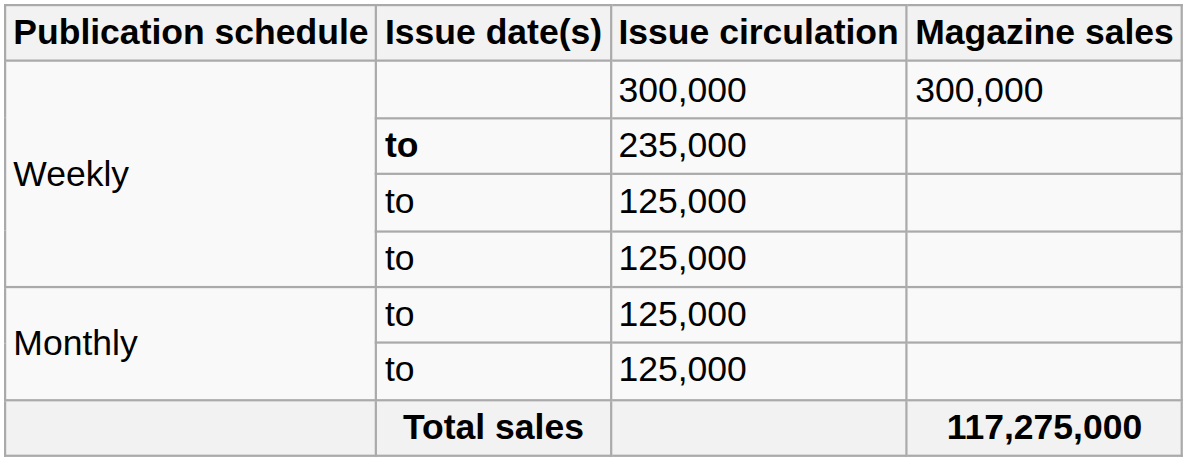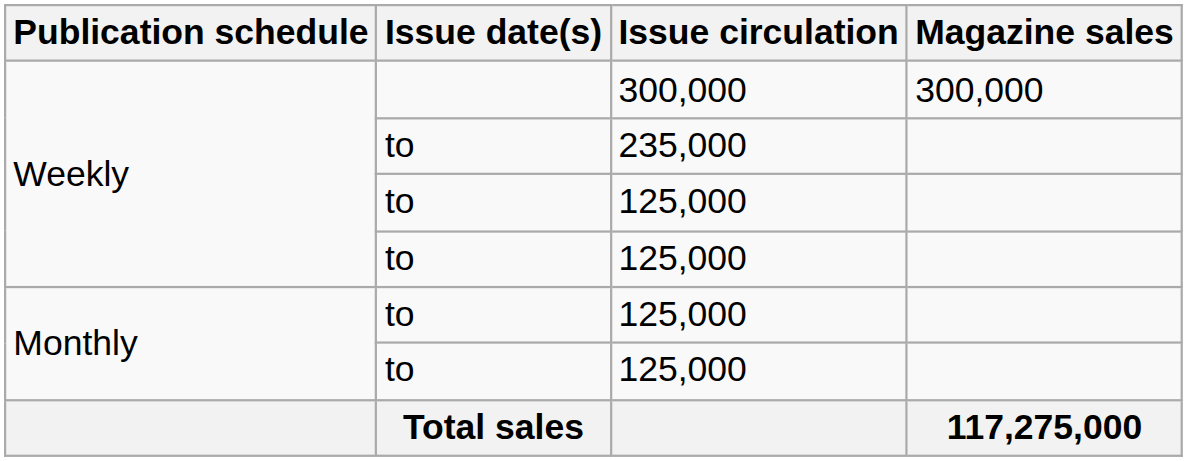(402, 145) bold -> (400, 145) normal
